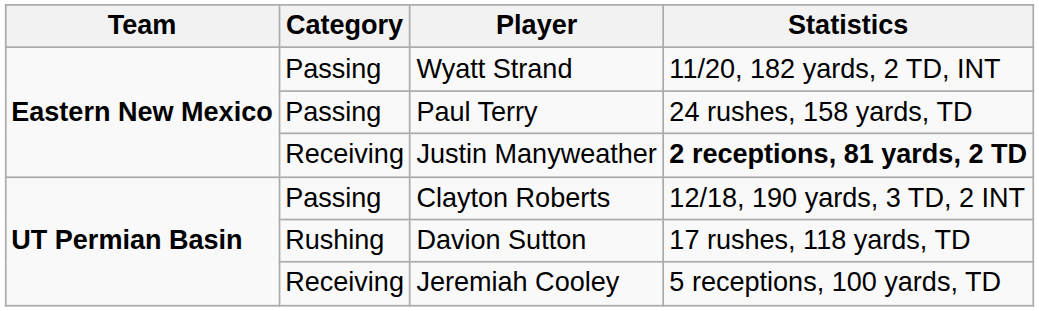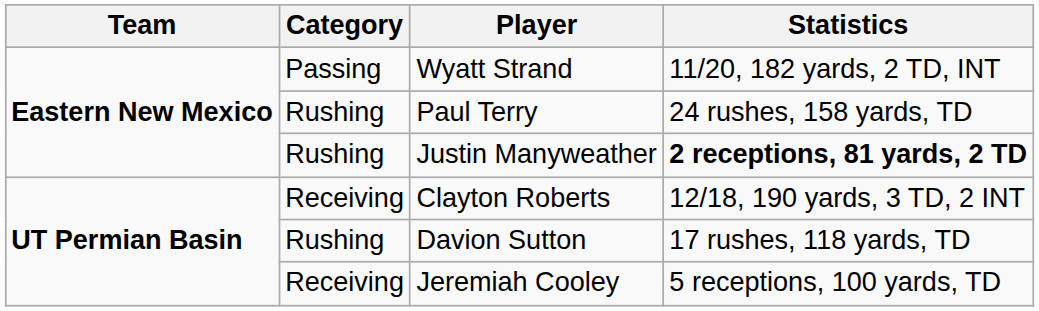(333, 111) Passing -> (335, 111) Rushing
(345, 154) Receiving -> (335, 154) Rushing
(333, 197) Passing -> (345, 197) Receiving
